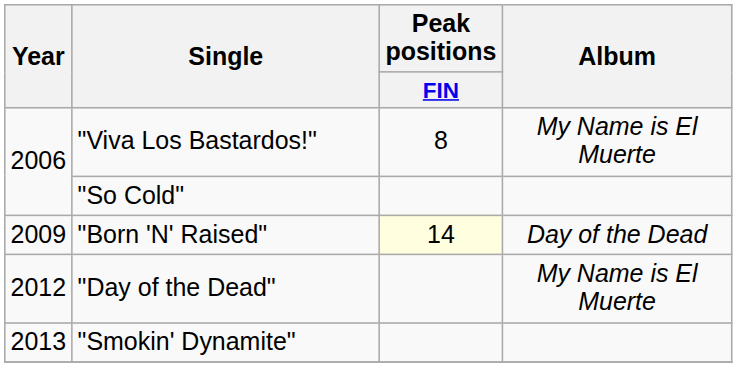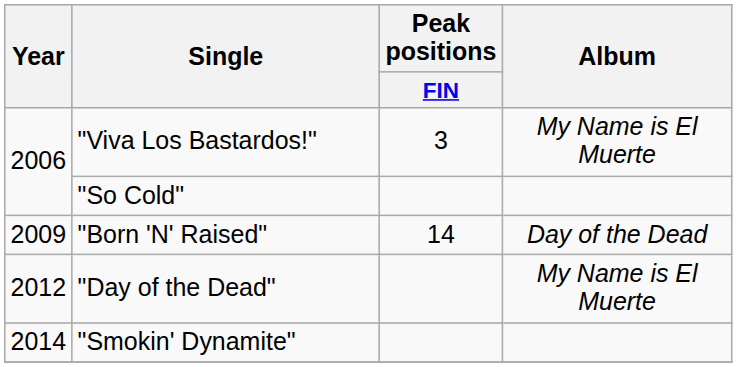(441, 141) 8 -> (441, 141) 3
(441, 234) lightyellow background -> (441, 234) no background
(38, 341) 2013 -> (38, 341) 2014
